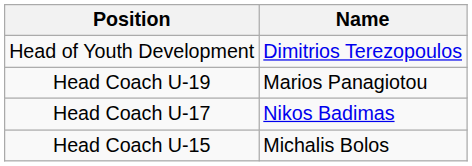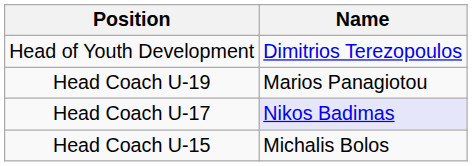(329, 113) no background -> (329, 113) lavender background
